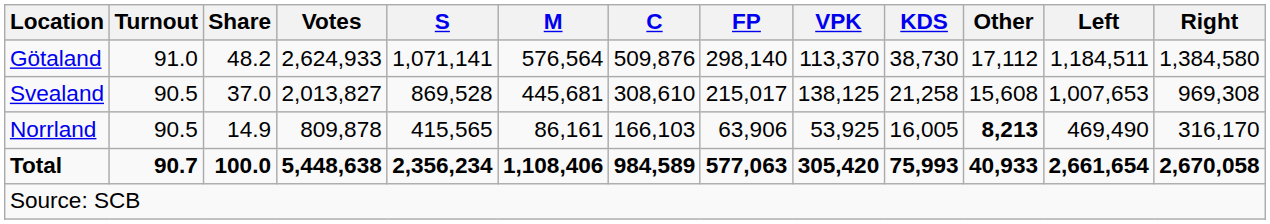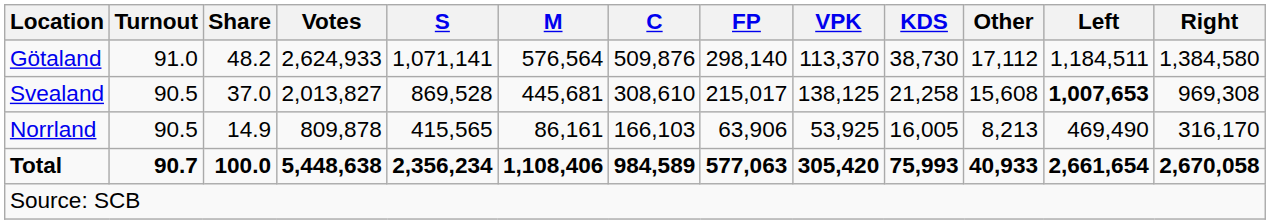(1099, 93) normal -> (1099, 93) bold
(1010, 129) bold -> (1010, 129) normal
